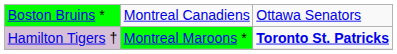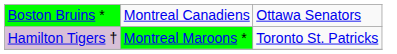(323, 37) bold -> (317, 37) normal
